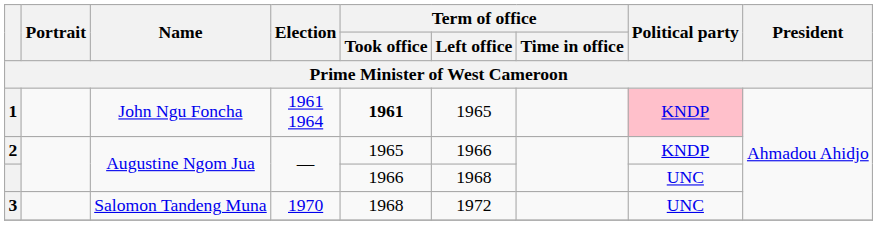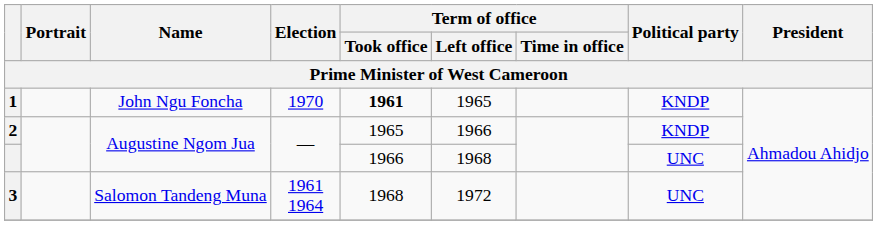(306, 112) 1961 1964 -> (306, 102) 1970
(685, 112) pink background -> (685, 102) no background
(306, 205) 1970 -> (306, 195) 1961 1964
